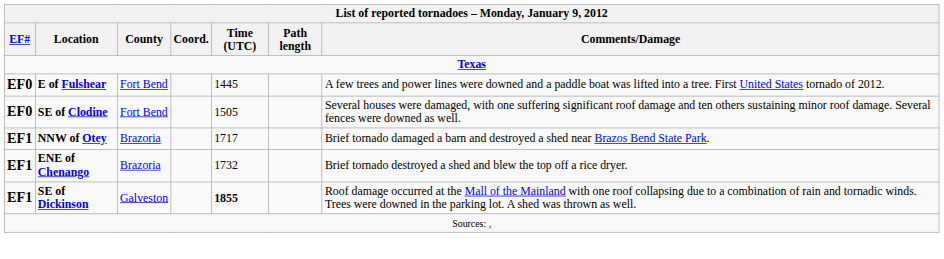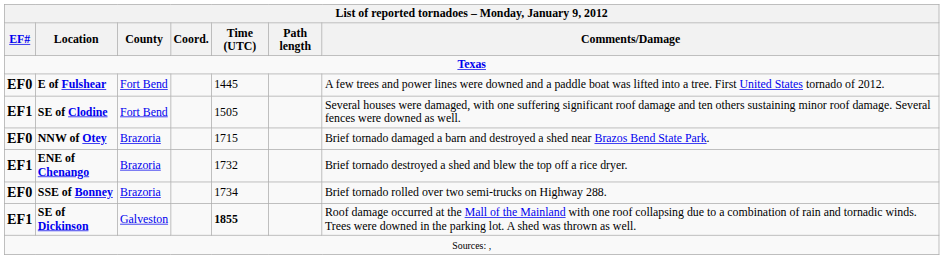(20, 111) EF0 -> (20, 111) EF1
(20, 138) EF1 -> (20, 138) EF0
(226, 138) 1717 -> (226, 138) 1715
+ row: (75, 192)
